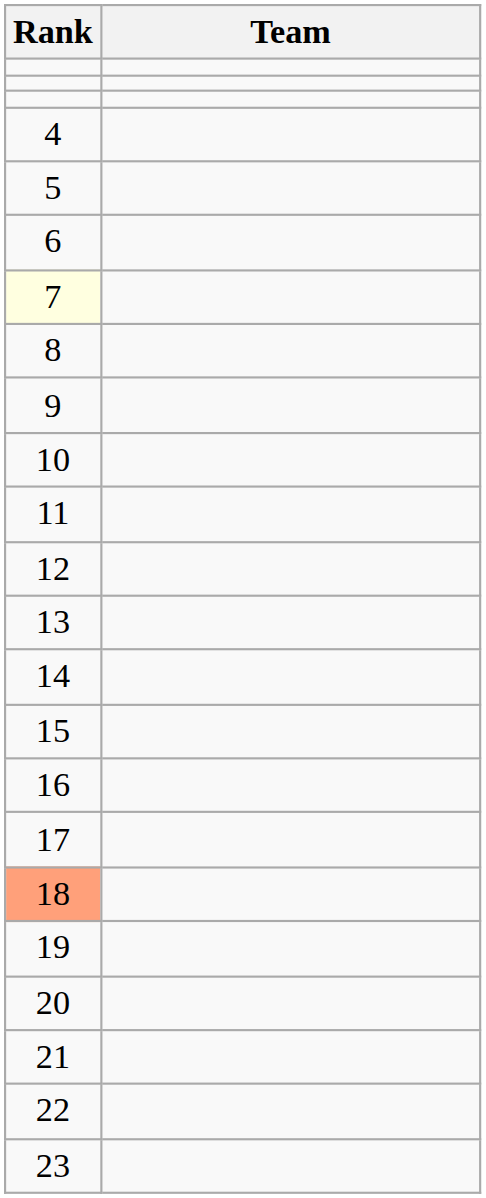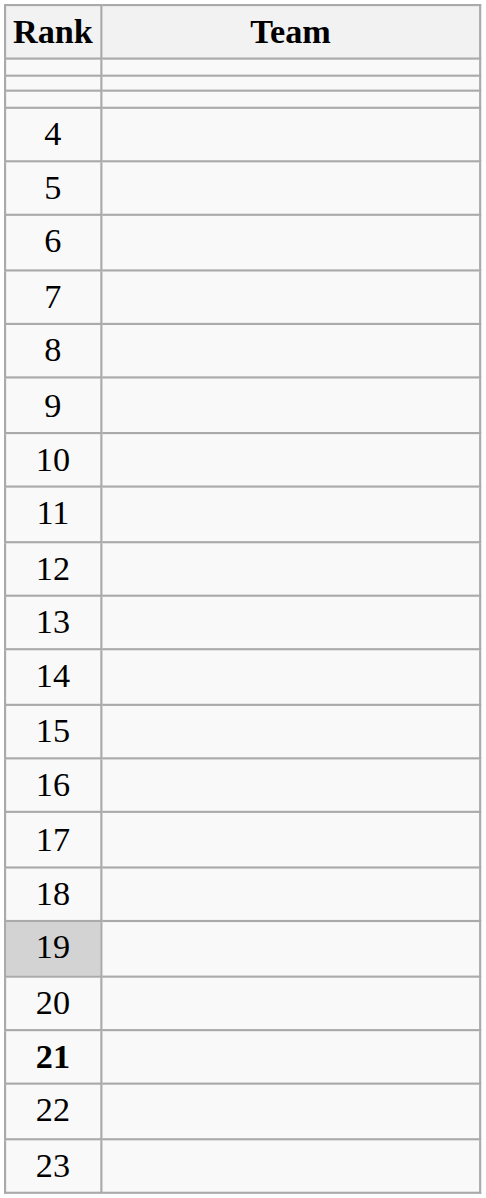(53, 296) lightyellow background -> (53, 296) no background
(53, 893) lightsalmon background -> (53, 893) no background
(53, 947) no background -> (53, 947) lightgrey background
(53, 1056) normal -> (53, 1056) bold
